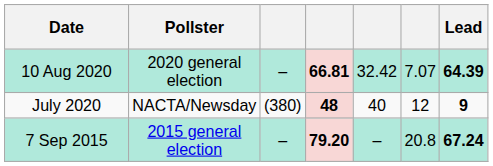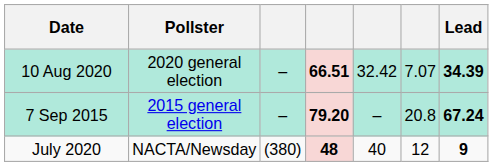(329, 71) 66.81 -> (329, 71) 66.51
(464, 71) 64.39 -> (464, 71) 34.39
rows swapped: (67, 106) <-> (67, 140)
